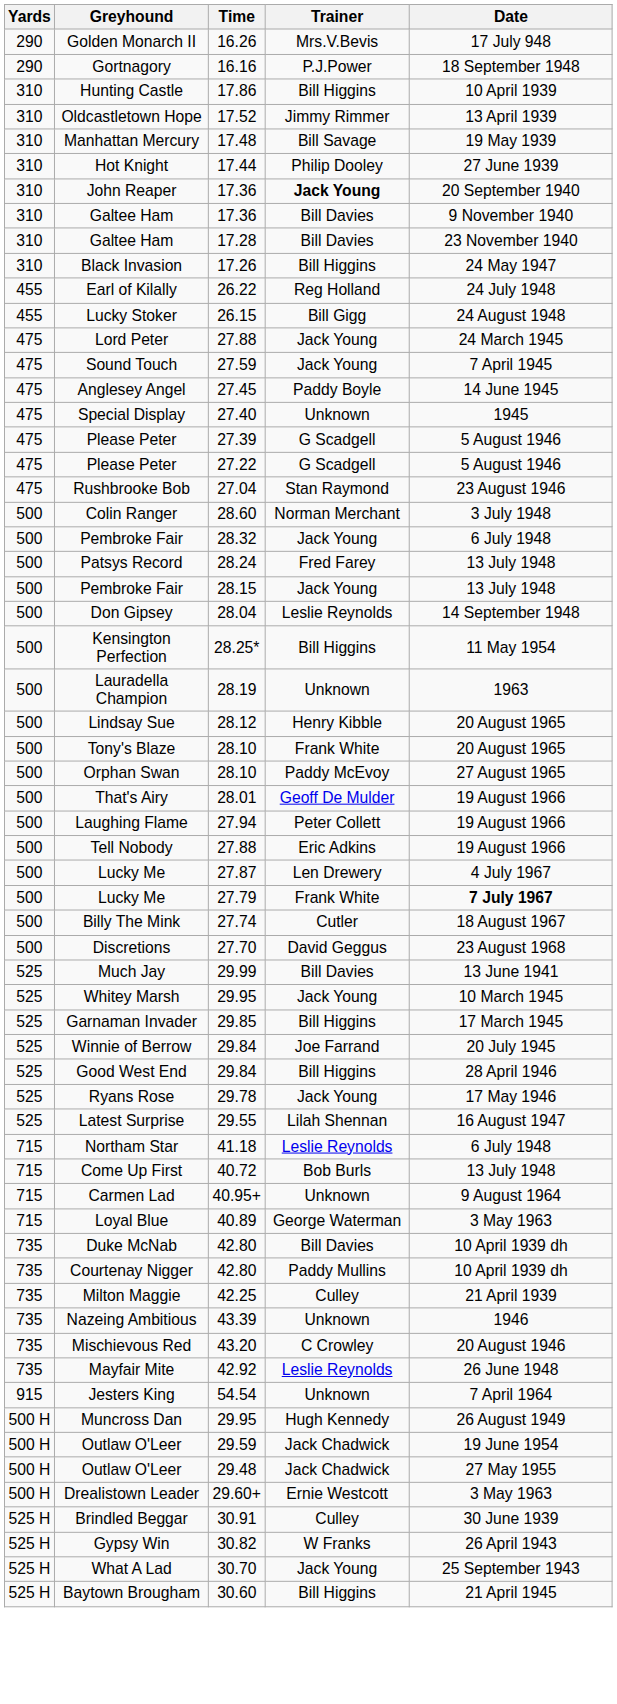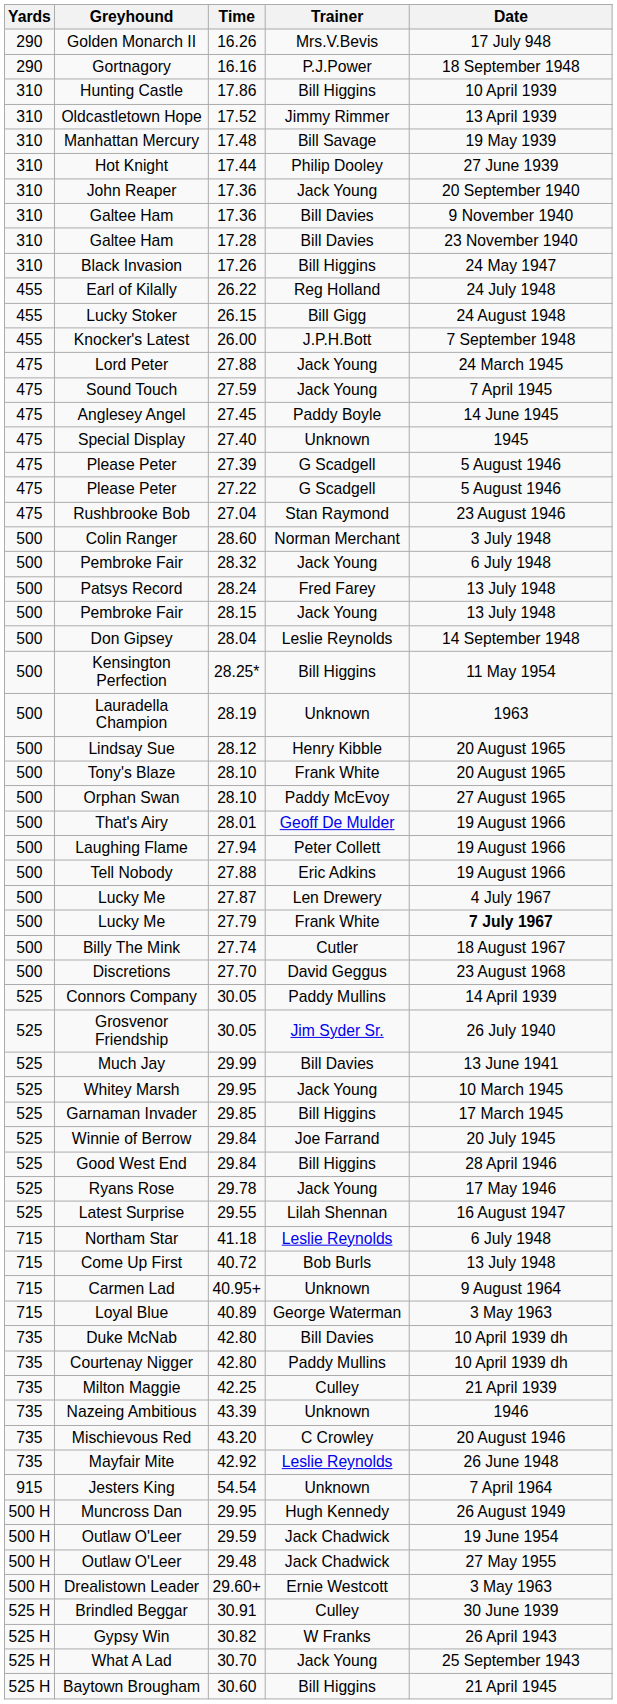(337, 191) bold -> (337, 191) normal
+ row: (132, 340)
+ row: (132, 997)
+ row: (132, 1030)
